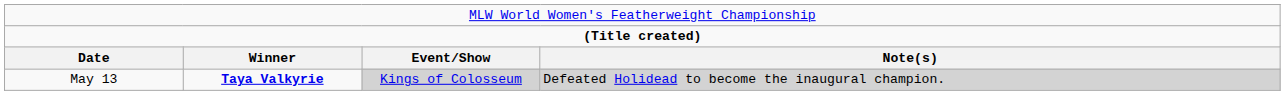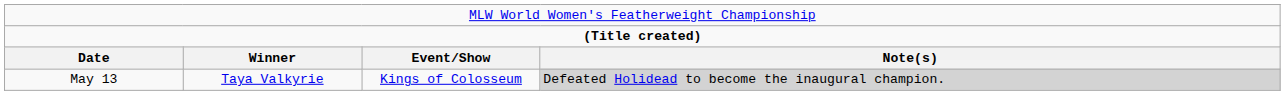(272, 79) bold -> (272, 79) normal
(451, 79) lightgrey background -> (451, 79) no background
